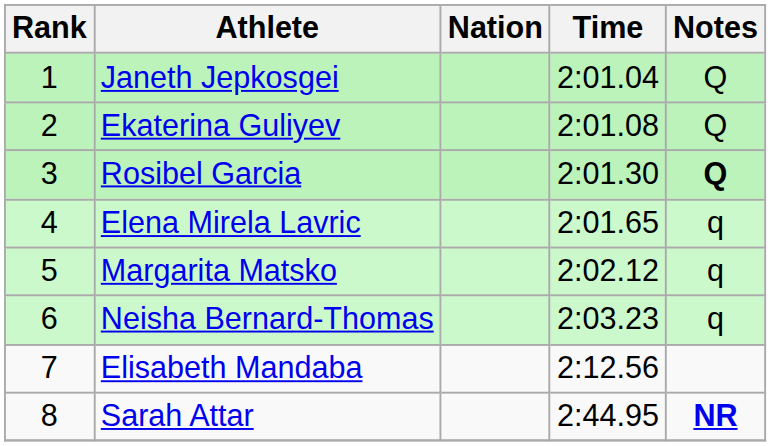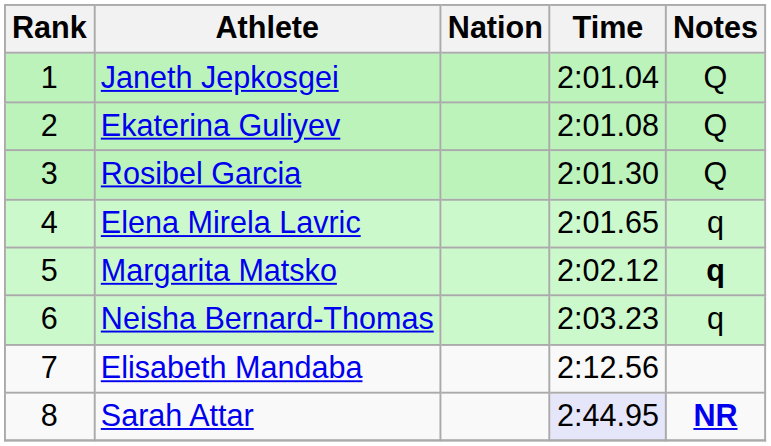(715, 174) bold -> (715, 174) normal
(715, 271) normal -> (715, 271) bold
(608, 416) no background -> (608, 416) lavender background
